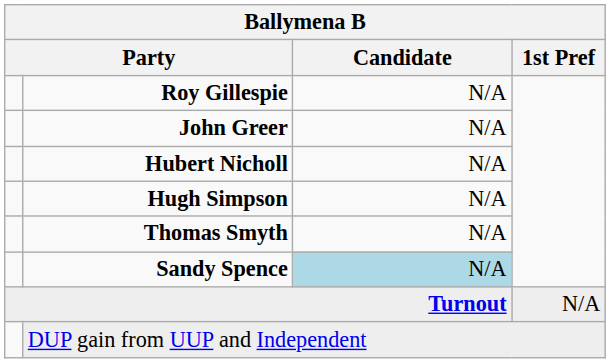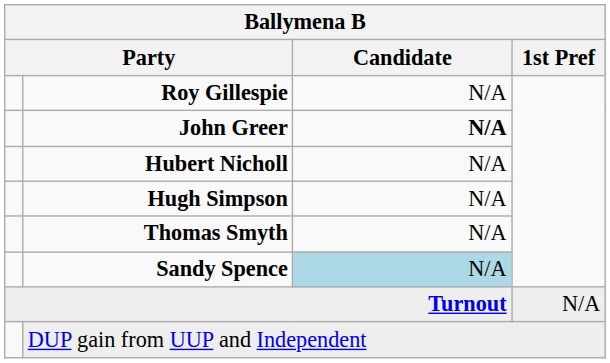(487, 127) normal -> (487, 127) bold
